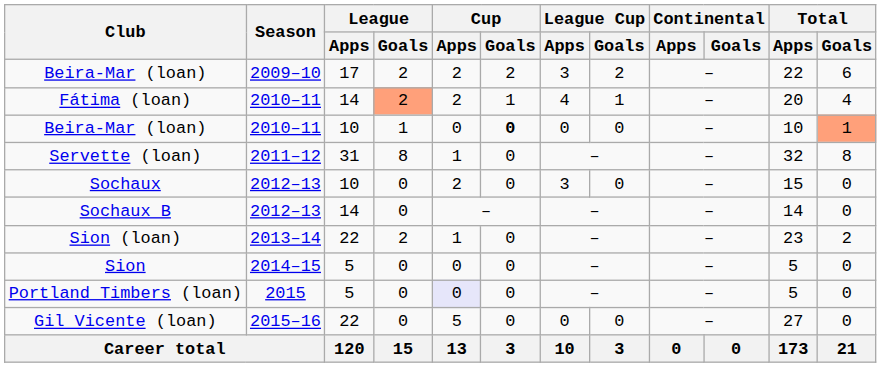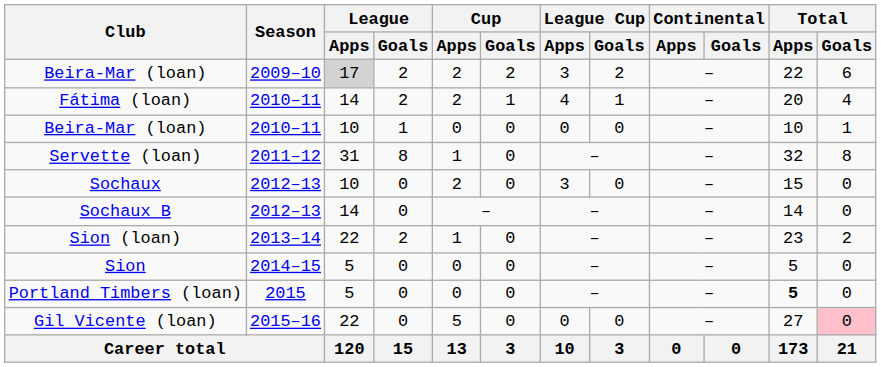(349, 74) no background -> (349, 74) lightgrey background
(403, 101) lightsalmon background -> (403, 101) no background
(510, 129) bold -> (510, 129) normal
(847, 129) lightsalmon background -> (847, 129) no background
(457, 294) lavender background -> (457, 294) no background
(793, 294) normal -> (793, 294) bold
(847, 321) no background -> (847, 321) pink background
